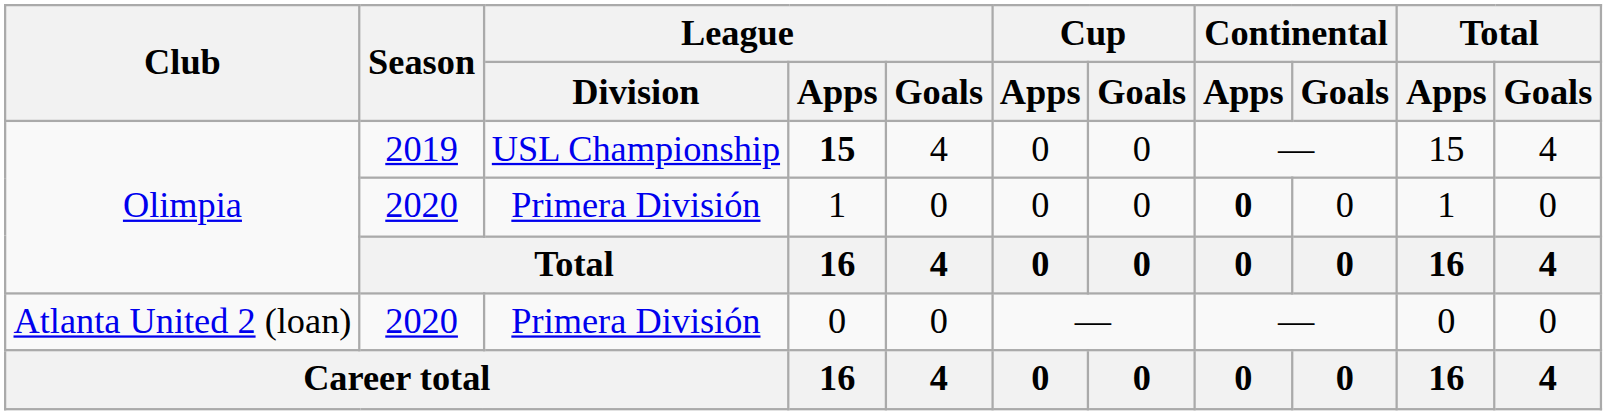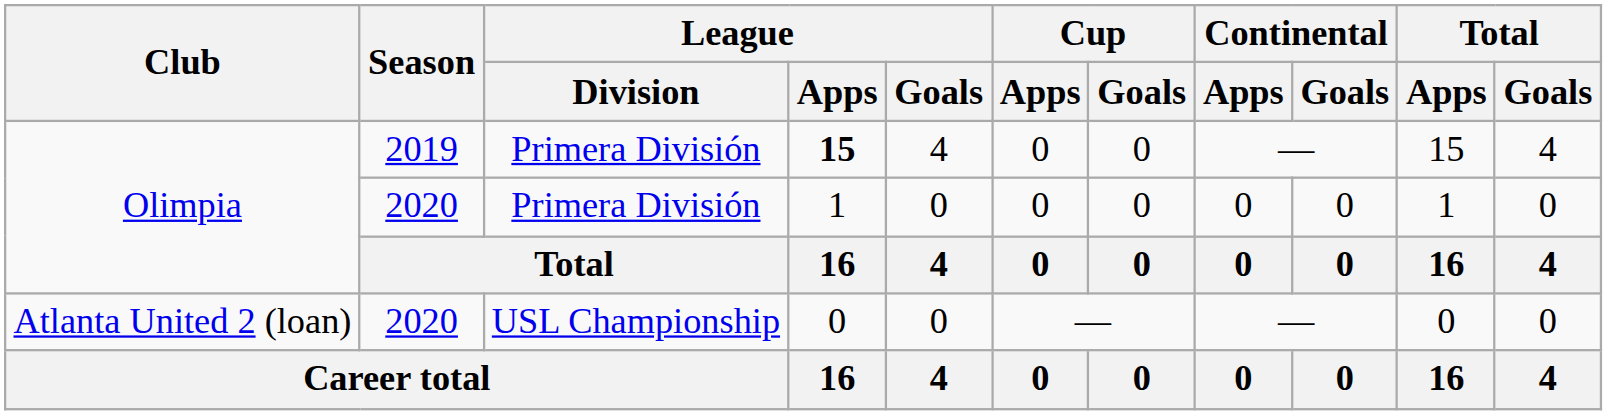(636, 148) USL Championship -> (636, 148) Primera División
(1243, 206) bold -> (1243, 206) normal
(636, 321) Primera División -> (636, 321) USL Championship
